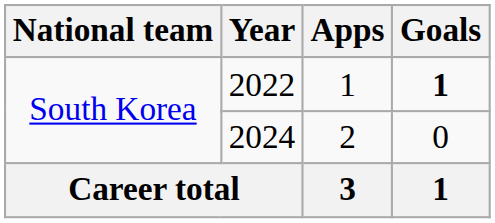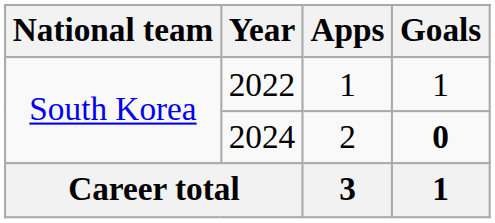(441, 83) bold -> (441, 83) normal
(441, 136) normal -> (441, 136) bold
